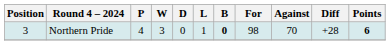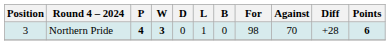(141, 30) normal -> (141, 30) bold
(162, 30) normal -> (162, 30) bold
(225, 30) bold -> (225, 30) normal
